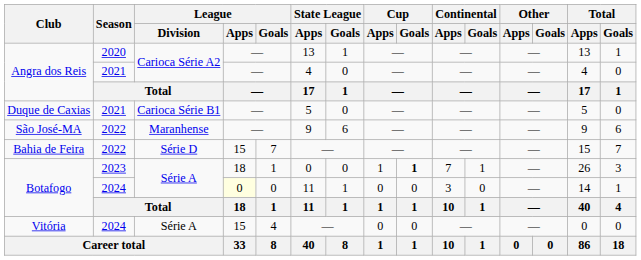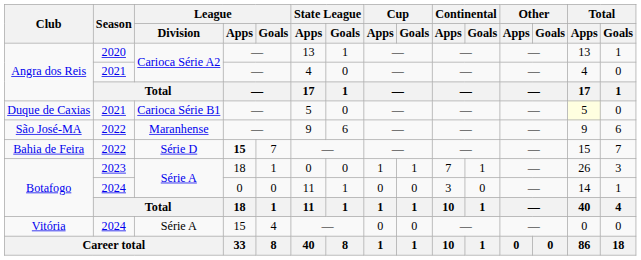(584, 110) no background -> (584, 110) lightyellow background
(239, 149) normal -> (239, 149) bold
(414, 168) bold -> (414, 168) normal
(239, 187) lightyellow background -> (239, 187) no background
